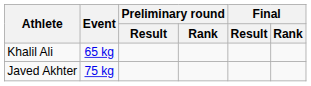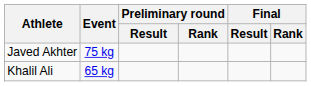rows swapped: (30, 53) <-> (42, 72)
